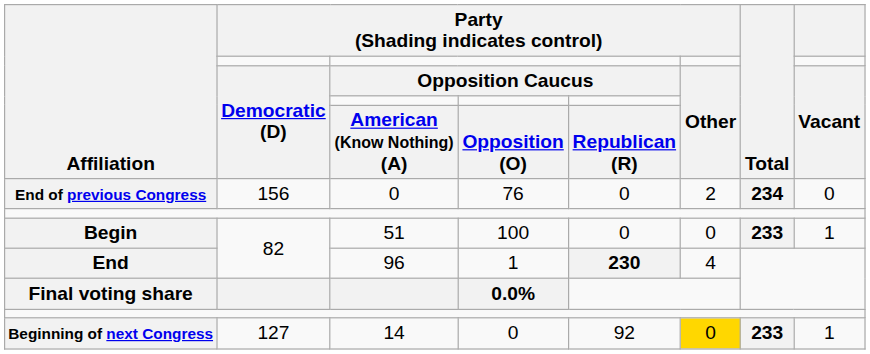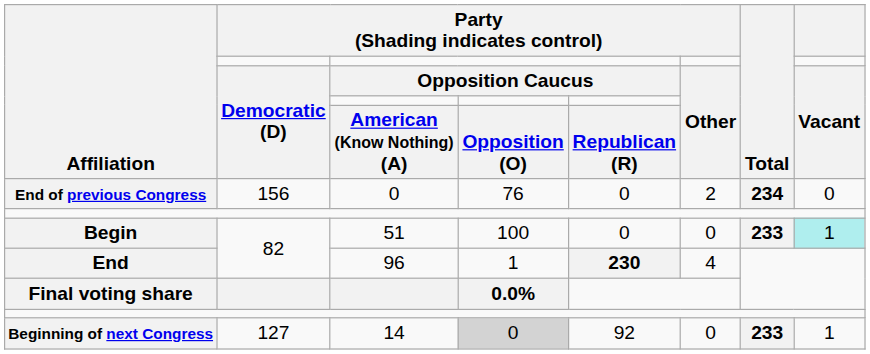(829, 232) no background -> (829, 232) paleturquoise background
(513, 333) no background -> (513, 333) lightgrey background
(711, 333) gold background -> (711, 333) no background
